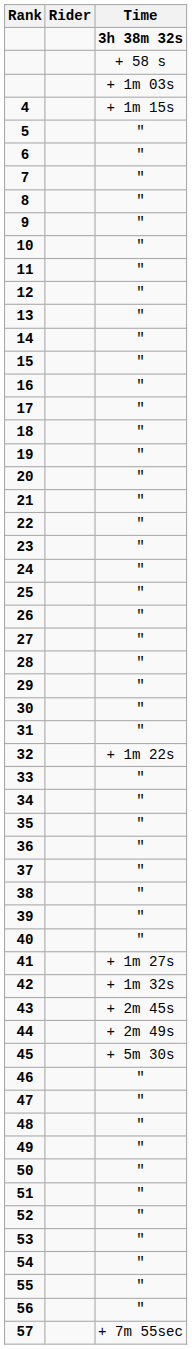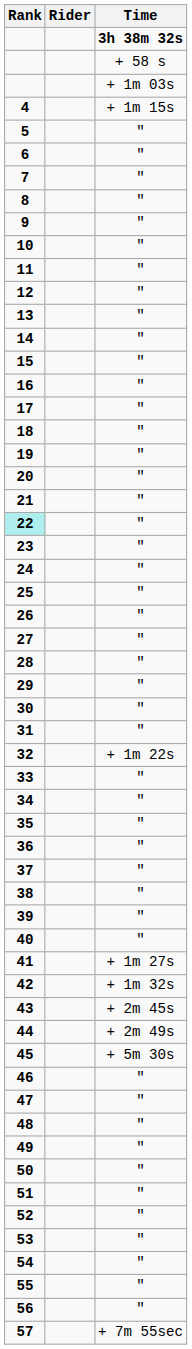(25, 524) no background -> (25, 524) paleturquoise background
